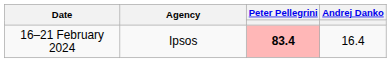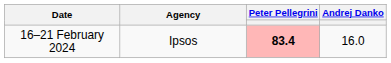(353, 41) 16.4 -> (353, 41) 16.0
